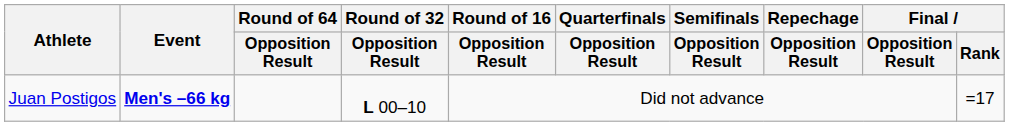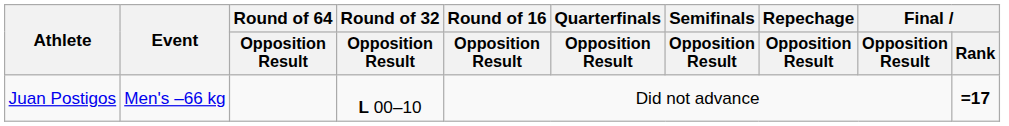(177, 99) bold -> (175, 99) normal
(980, 99) normal -> (975, 99) bold
